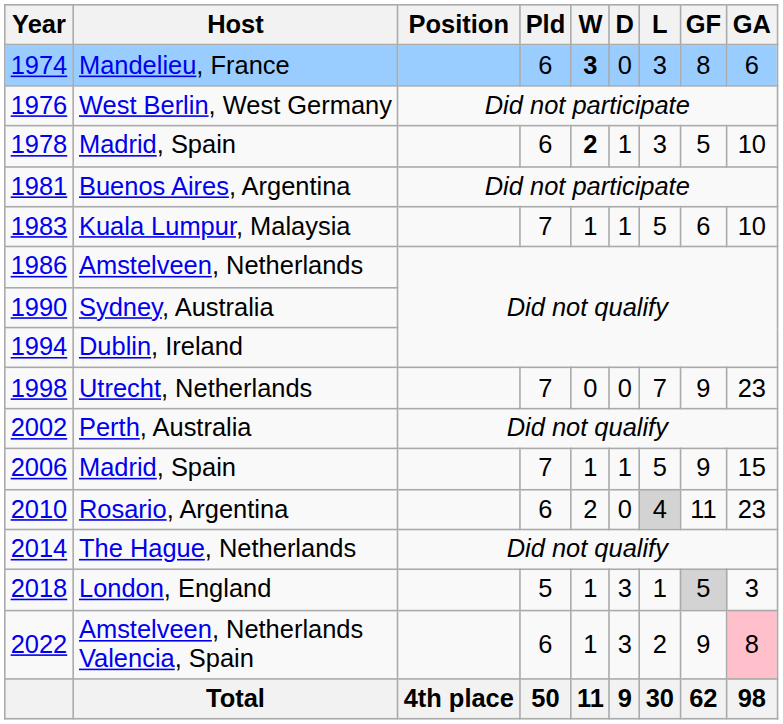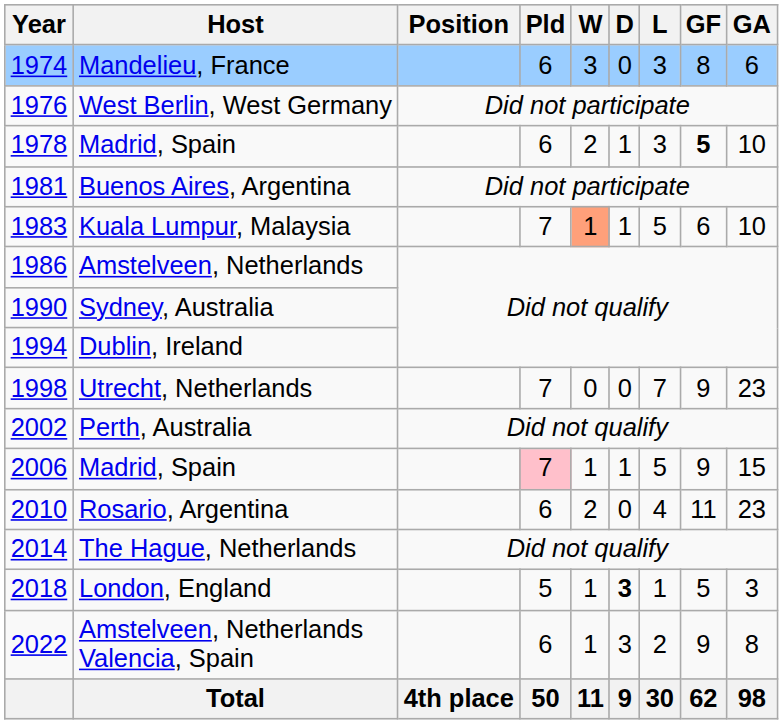(590, 65) bold -> (590, 65) normal
(590, 145) bold -> (590, 145) normal
(703, 145) normal -> (703, 145) bold
(590, 226) no background -> (590, 226) lightsalmon background
(545, 468) no background -> (545, 468) pink background
(660, 508) lightgrey background -> (660, 508) no background
(625, 589) normal -> (625, 589) bold
(703, 589) lightgrey background -> (703, 589) no background
(752, 644) pink background -> (752, 644) no background
